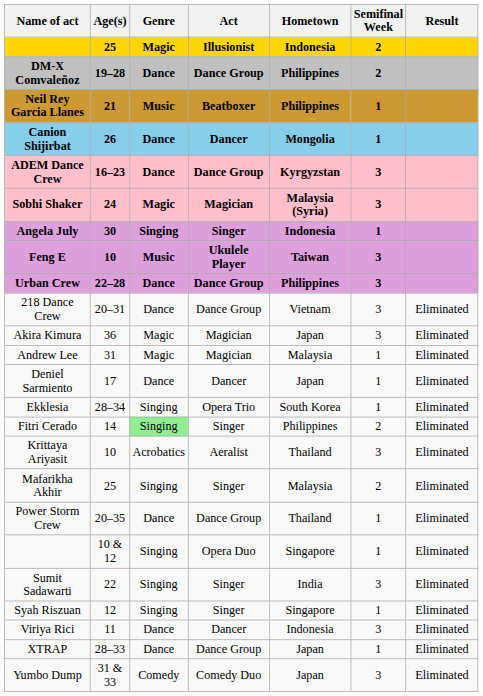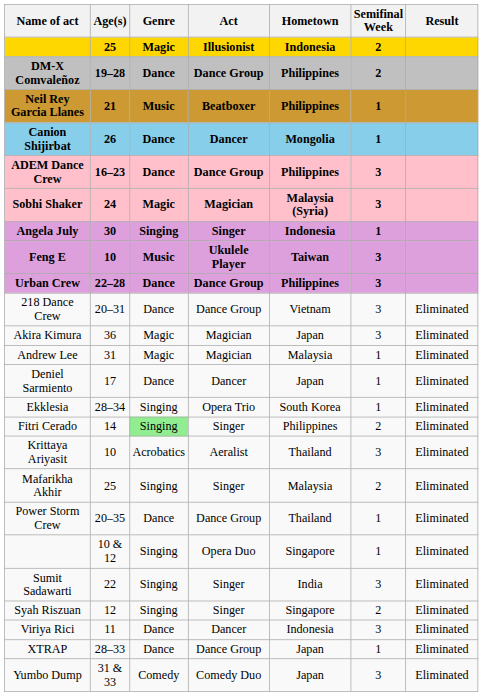(310, 172) Kyrgyzstan -> (310, 172) Philippines
(378, 610) 1 -> (378, 610) 2
